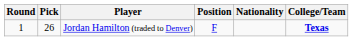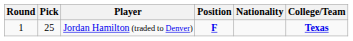(49, 28) 26 -> (49, 28) 25
(214, 28) normal -> (214, 28) bold
